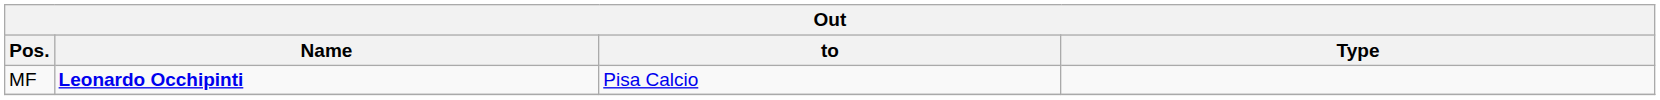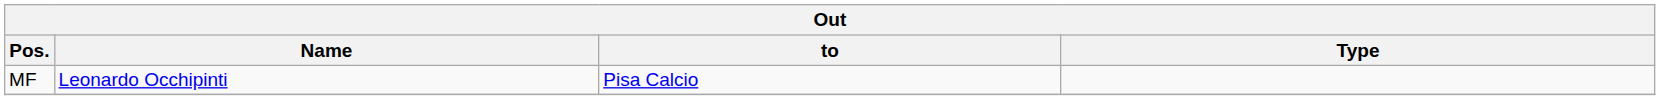(151, 80) bold -> (143, 80) normal
